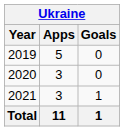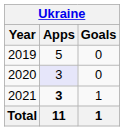(59, 75) no background -> (59, 75) lavender background
(59, 95) normal -> (59, 95) bold
